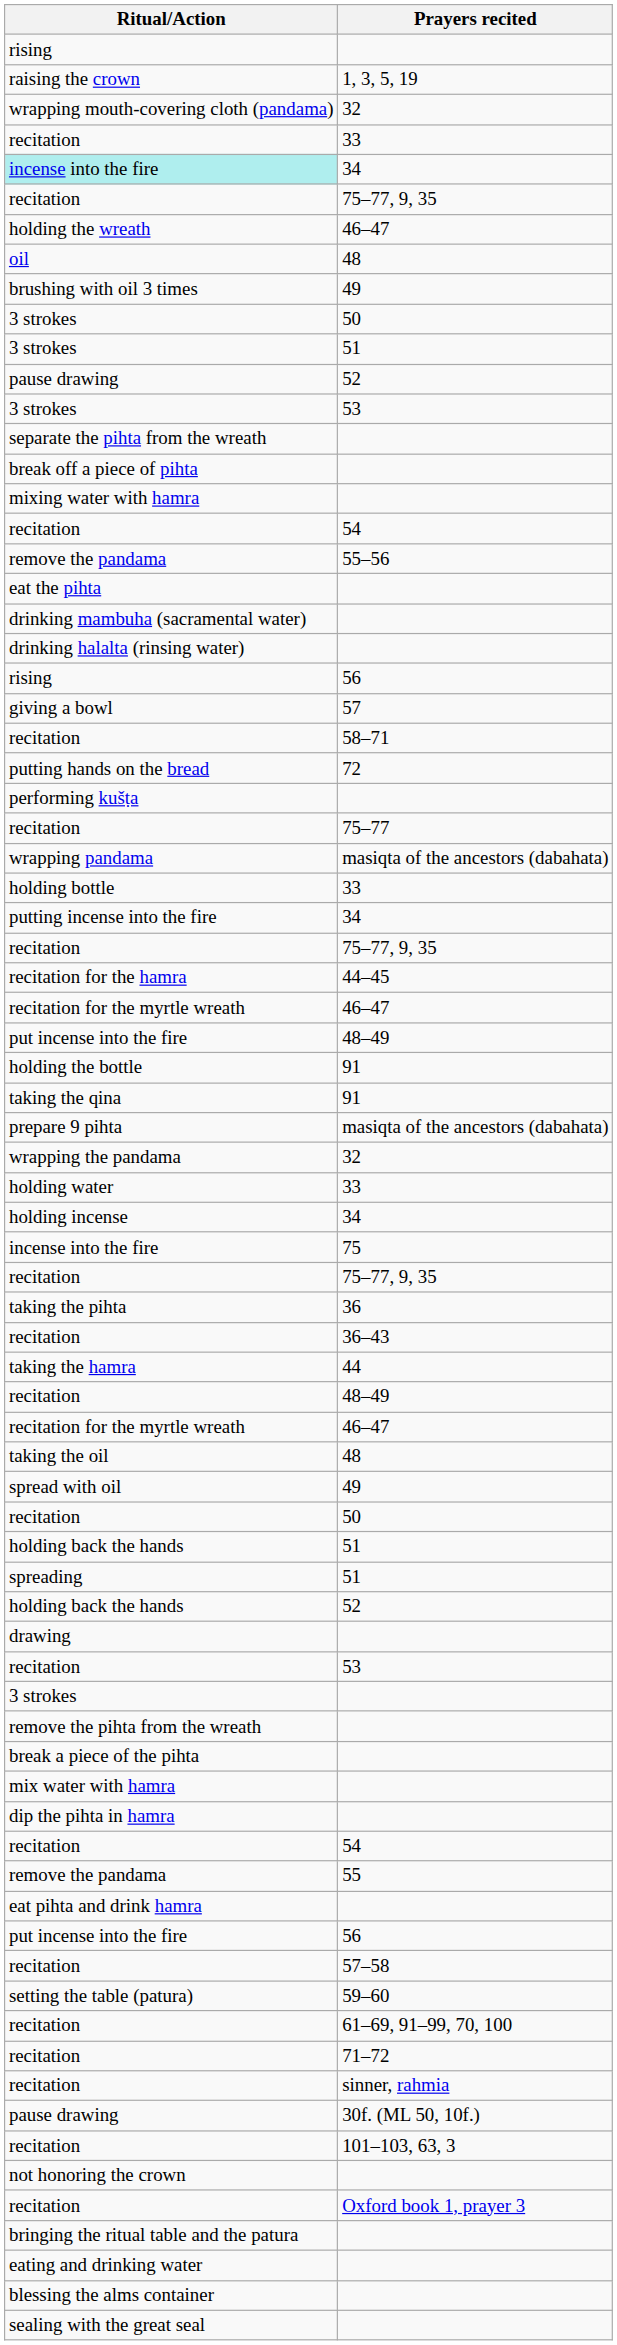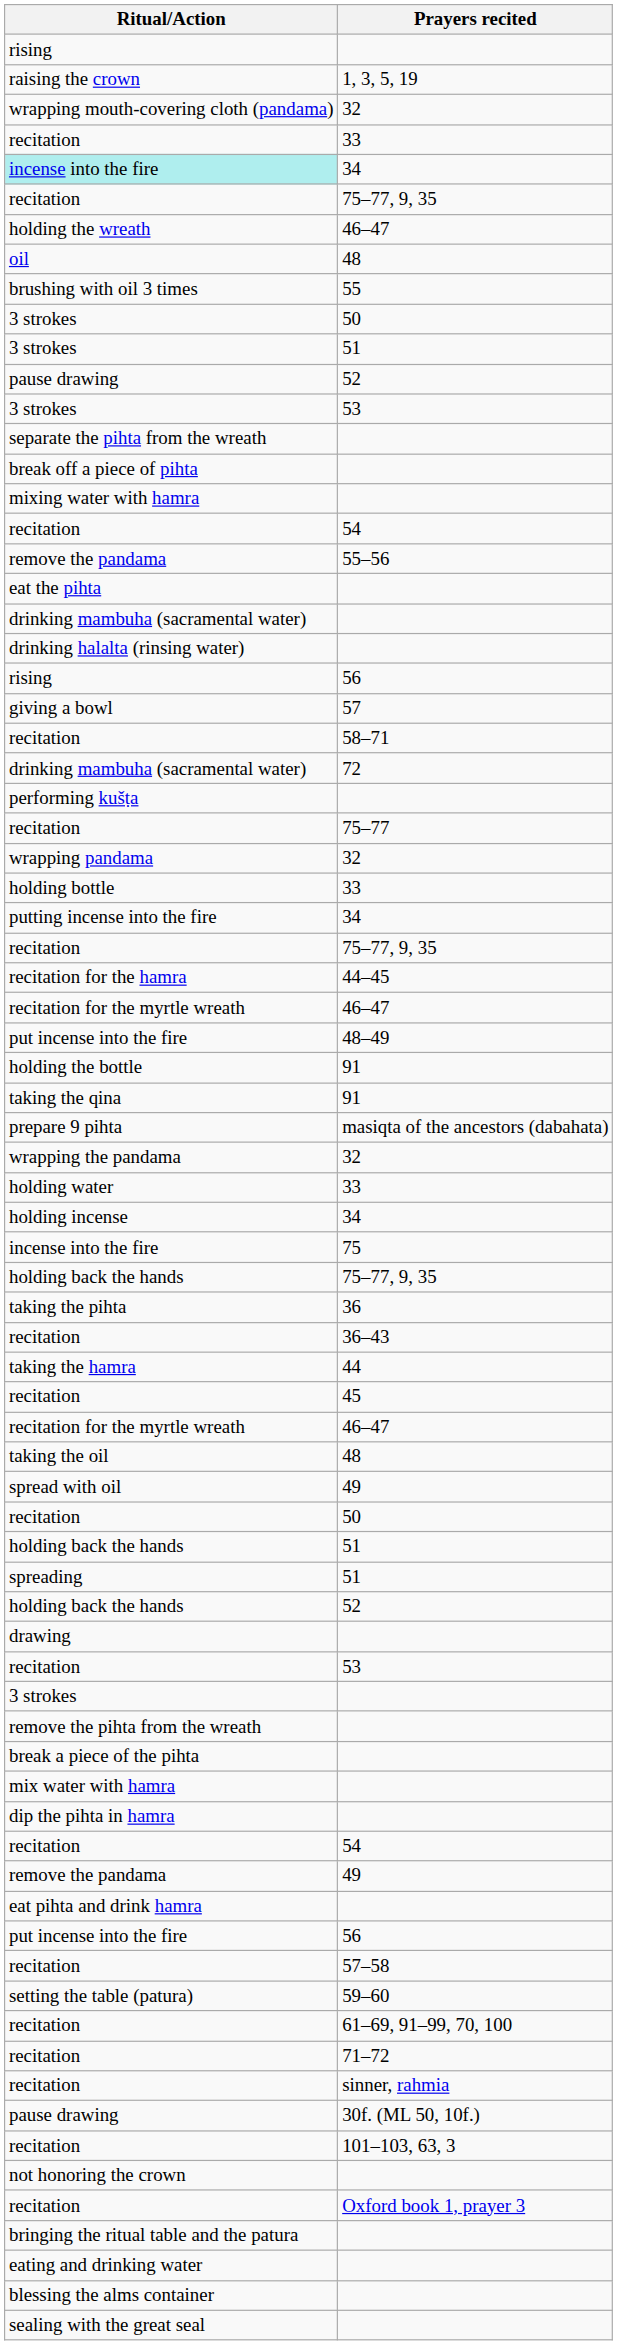(352, 288) 49 -> (352, 288) 55
(109, 768) putting hands on the bread -> (158, 768) drinking mambuha (sacramental water)
(475, 857) masiqta of the ancestors (dabahata) -> (352, 857) 32
(45, 1277) recitation -> (96, 1277) holding back the hands
(366, 1396) 48–49 -> (352, 1396) 45
(352, 1875) 55 -> (352, 1875) 49
